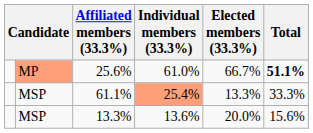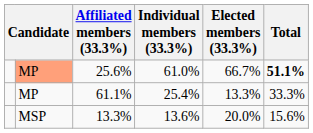(32, 94) MSP -> (28, 94) MP
(182, 94) lightsalmon background -> (182, 94) no background
